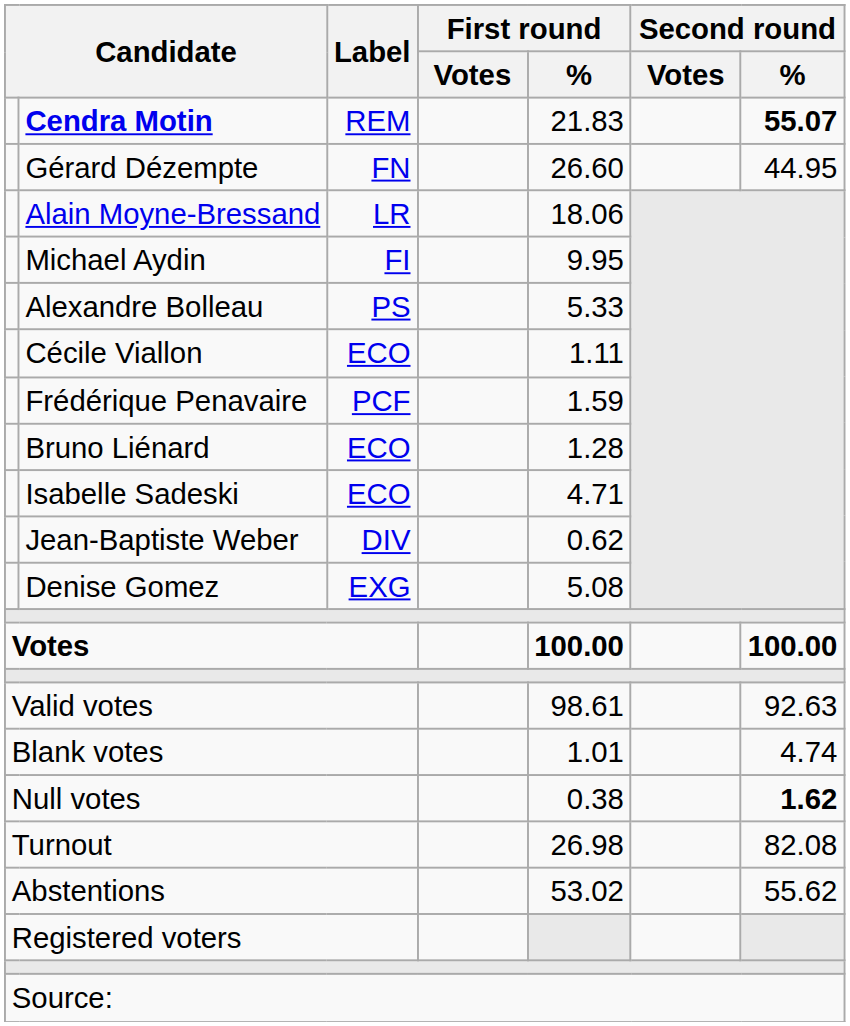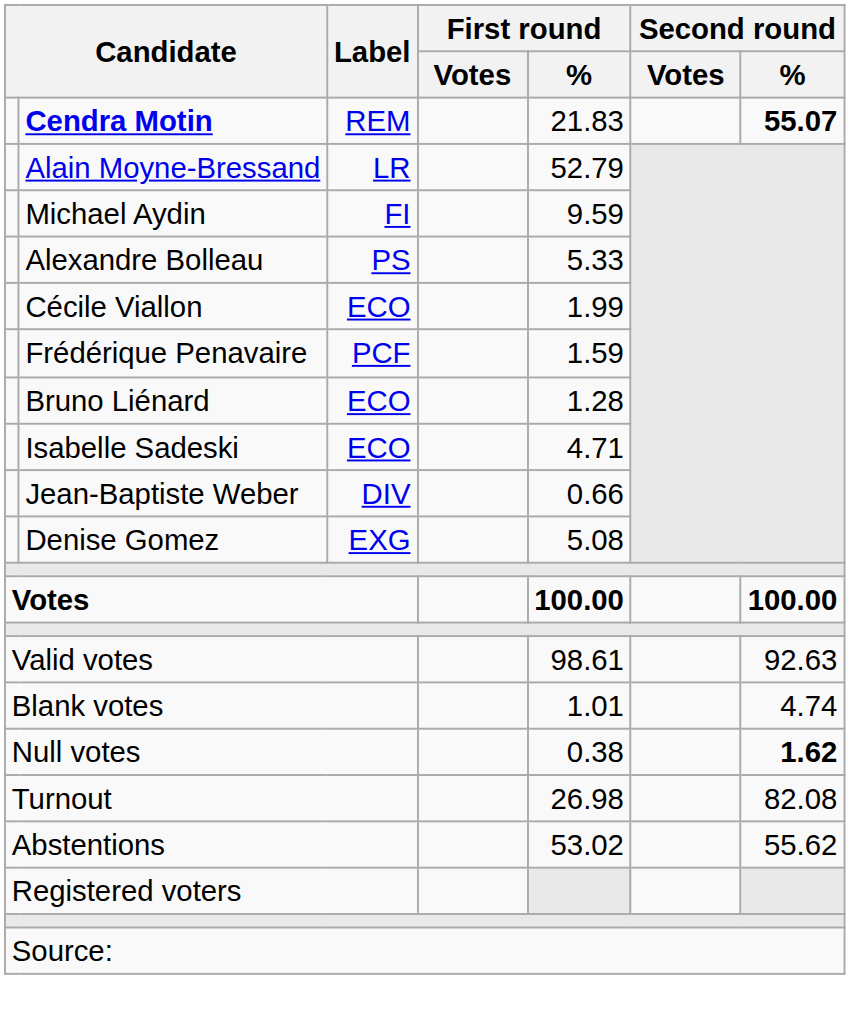- row: (142, 168)
(587, 214) 18.06 -> (587, 168) 52.79
(595, 261) 9.95 -> (595, 214) 9.59
(596, 353) 1.11 -> (595, 307) 1.99
(595, 539) 0.62 -> (595, 493) 0.66
